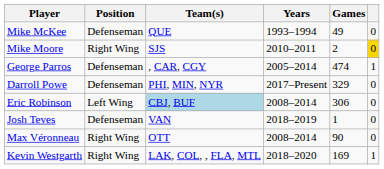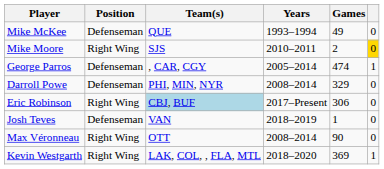(297, 84) 2017–Present -> (291, 84) 2008–2014
(110, 102) Left Wing -> (113, 102) Right Wing
(291, 102) 2008–2014 -> (297, 102) 2017–Present
(341, 155) 169 -> (341, 155) 369
